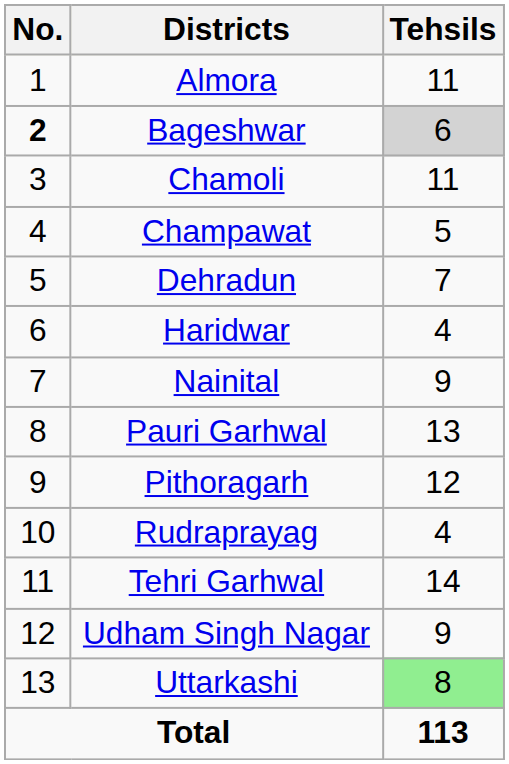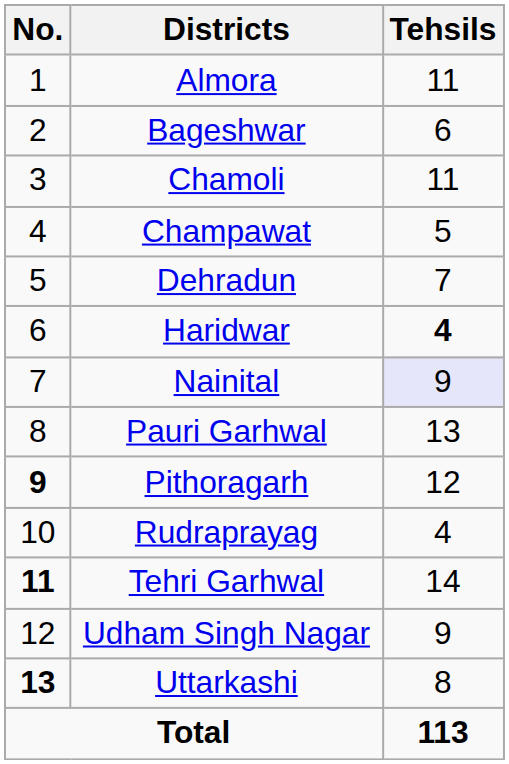(38, 130) bold -> (38, 130) normal
(443, 130) lightgrey background -> (443, 130) no background
(443, 331) normal -> (443, 331) bold
(443, 381) no background -> (443, 381) lavender background
(38, 481) normal -> (38, 481) bold
(38, 582) normal -> (38, 582) bold
(38, 682) normal -> (38, 682) bold
(443, 682) lightgreen background -> (443, 682) no background
